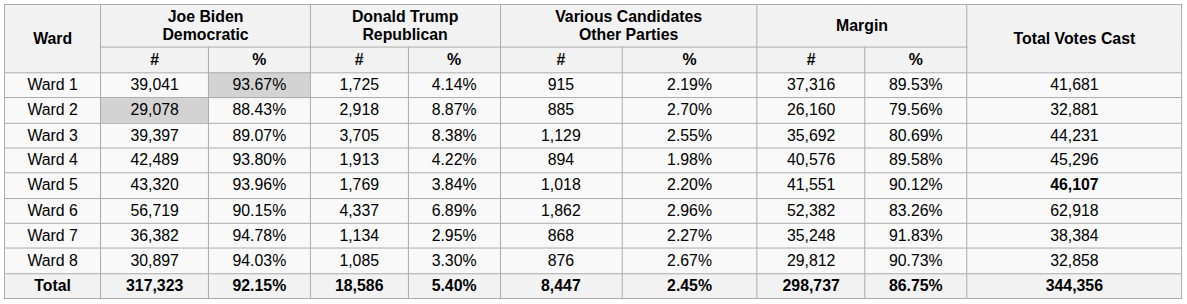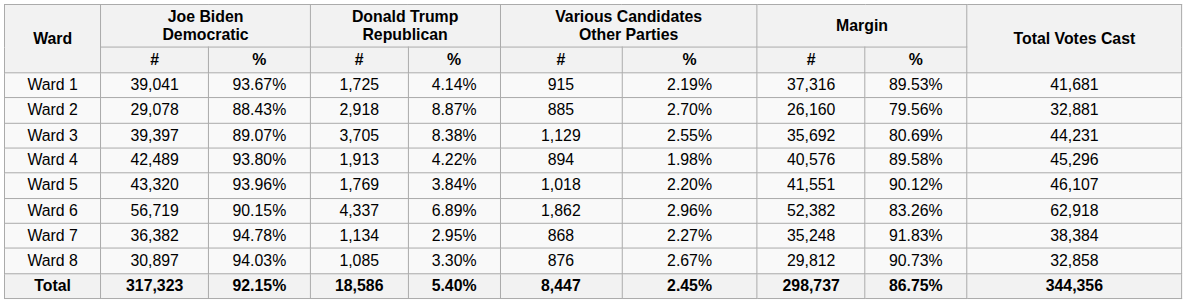(259, 85) lightgrey background -> (259, 85) no background
(155, 110) lightgrey background -> (155, 110) no background
(1074, 185) bold -> (1074, 185) normal
